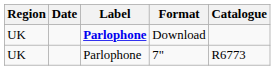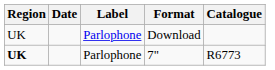(115, 34) bold -> (112, 34) normal
(17, 55) normal -> (17, 55) bold
